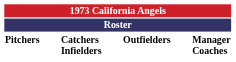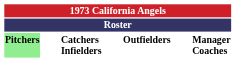(22, 39) no background -> (22, 39) lightgreen background
